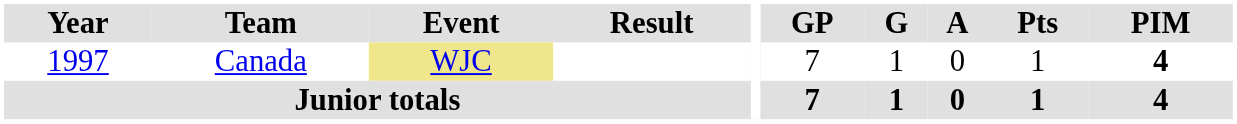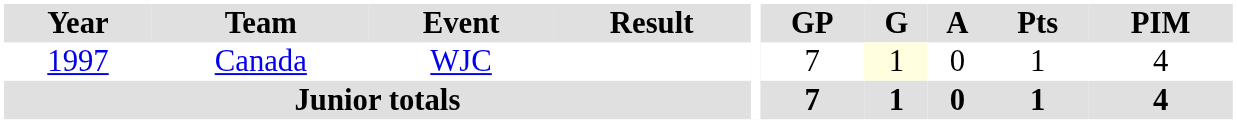(461, 61) khaki background -> (461, 61) no background
(896, 61) no background -> (896, 61) lightyellow background
(1161, 61) bold -> (1161, 61) normal
